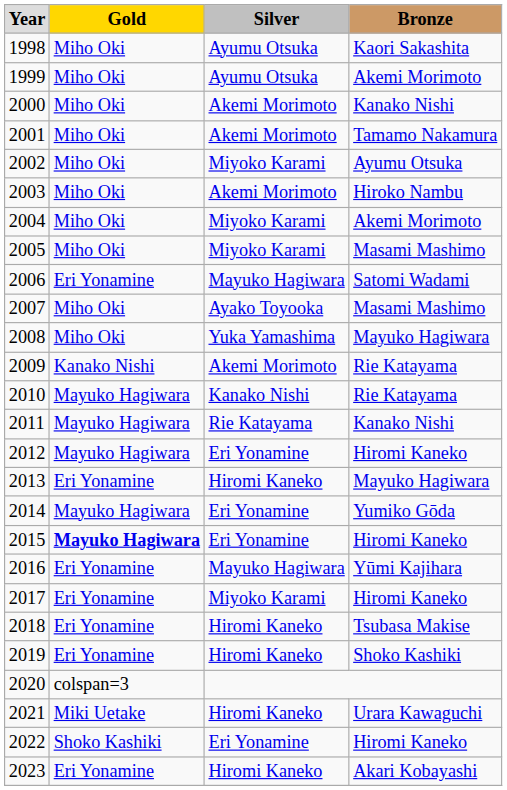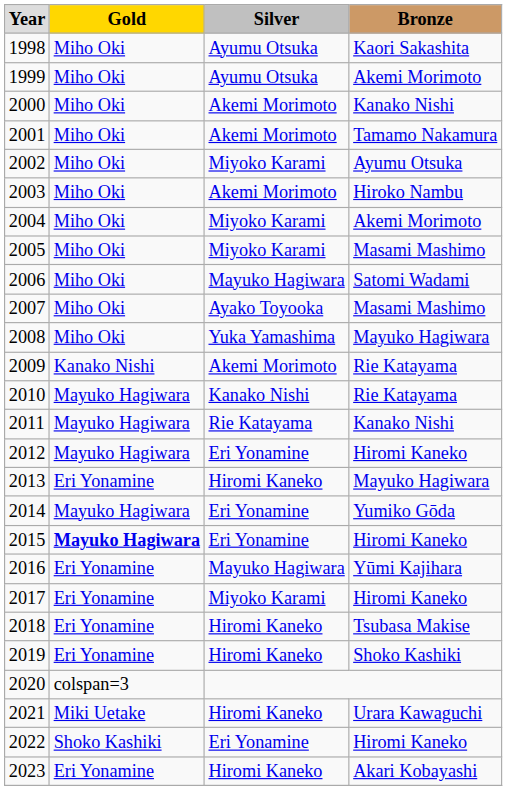(104, 279) Eri Yonamine -> (89, 279) Miho Oki
